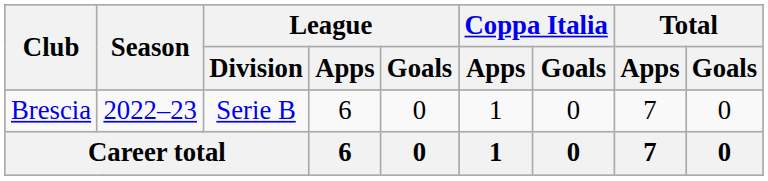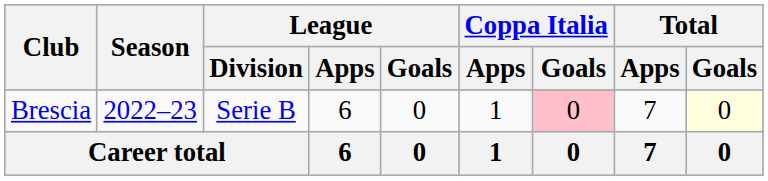(574, 110) no background -> (574, 110) pink background
(725, 110) no background -> (725, 110) lightyellow background
